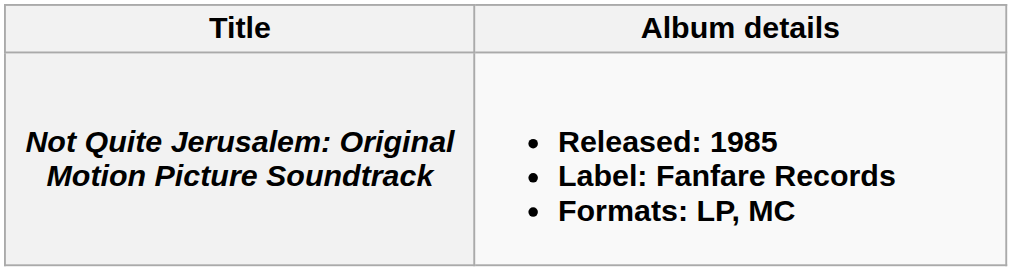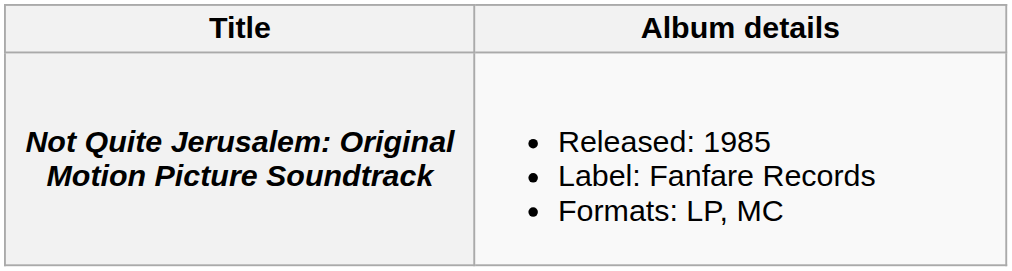(740, 176) bold -> (740, 176) normal
